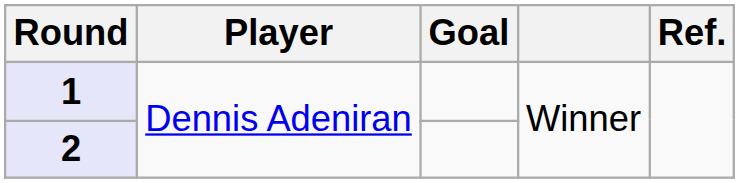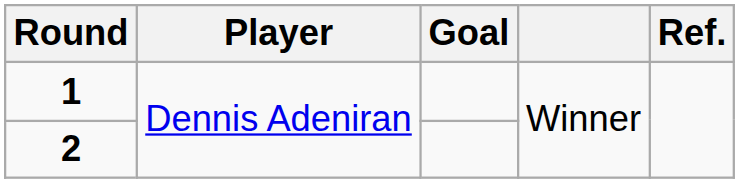(71, 90) lavender background -> (71, 90) no background
(71, 148) lavender background -> (71, 148) no background
